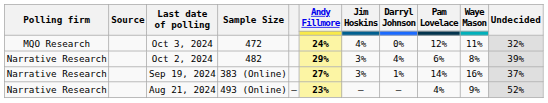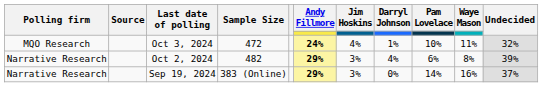(399, 43) 0% -> (393, 43) 1%
(439, 43) 12% -> (433, 43) 10%
(320, 74) 27% -> (315, 74) 29%
(399, 74) 1% -> (393, 74) 0%
- row: (182, 89)
